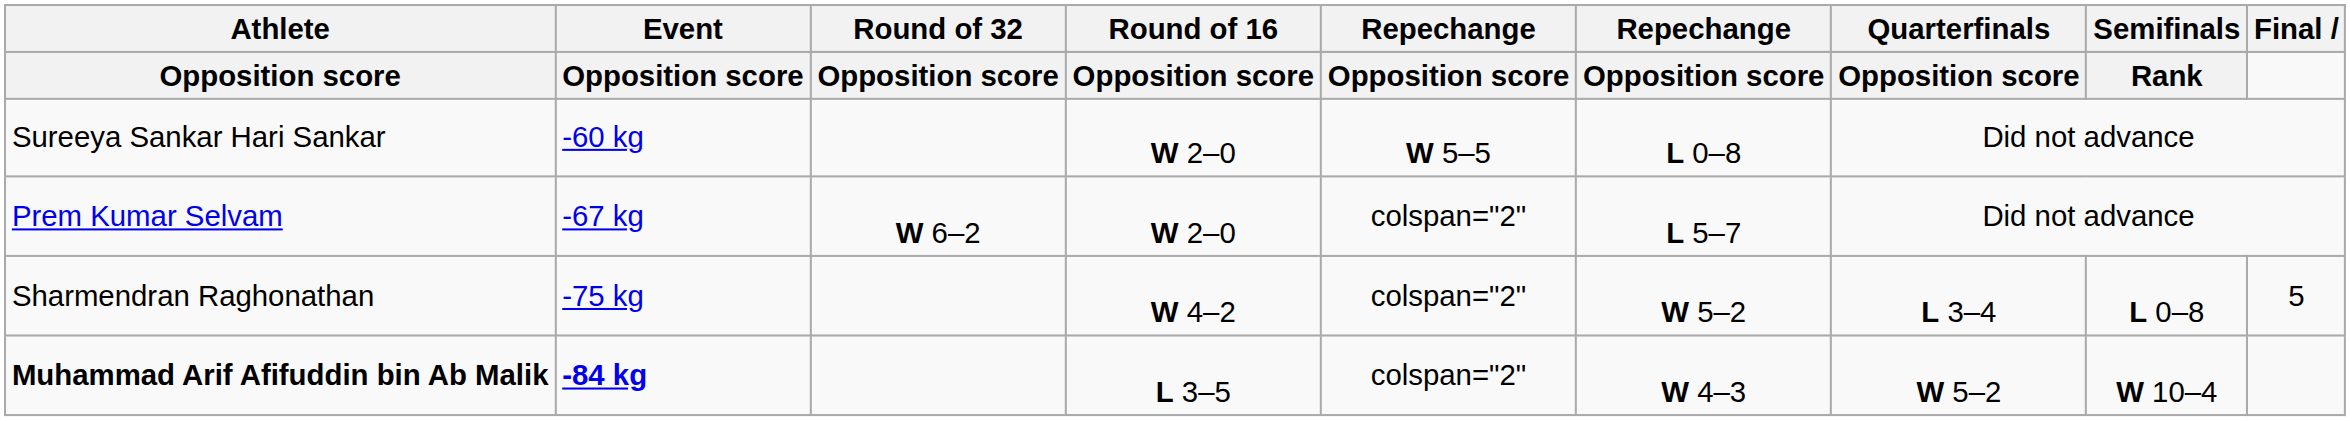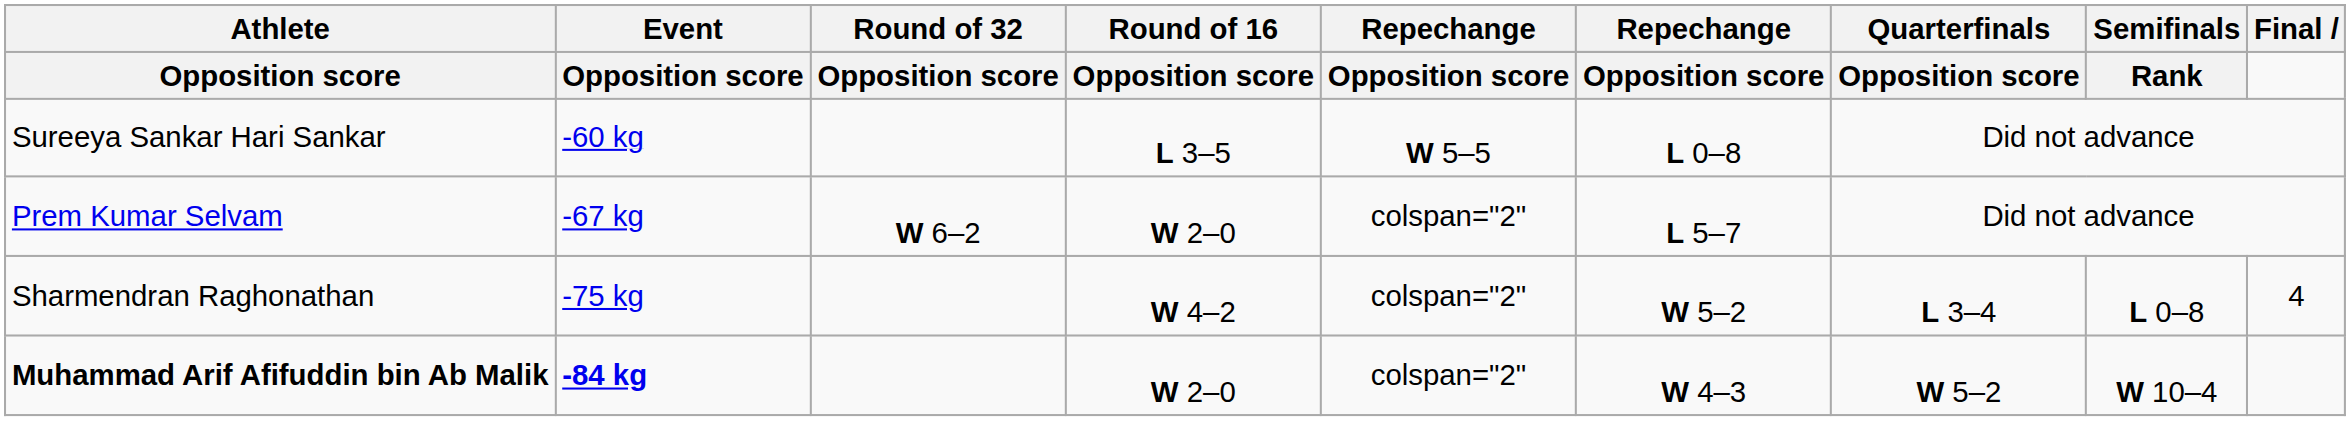(1193, 154) W 2–0 -> (1193, 154) L 3–5
(2296, 296) 5 -> (2296, 296) 4
(1193, 391) L 3–5 -> (1193, 391) W 2–0
